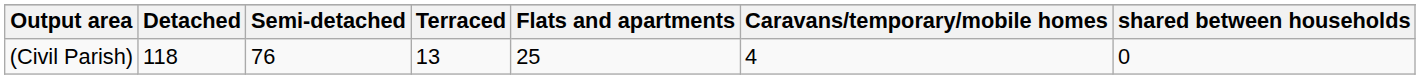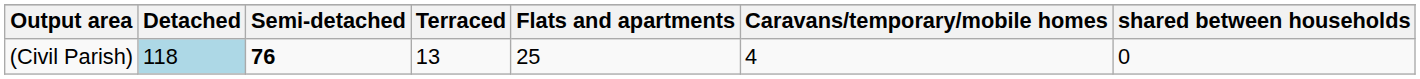(160, 56) no background -> (160, 56) lightblue background
(263, 56) normal -> (263, 56) bold
